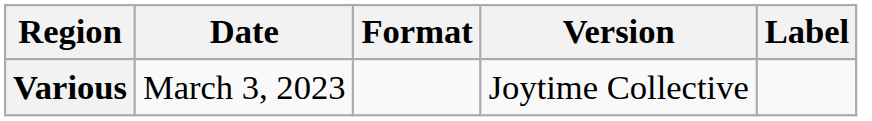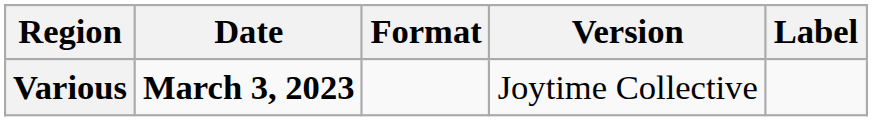(244, 86) normal -> (249, 86) bold
